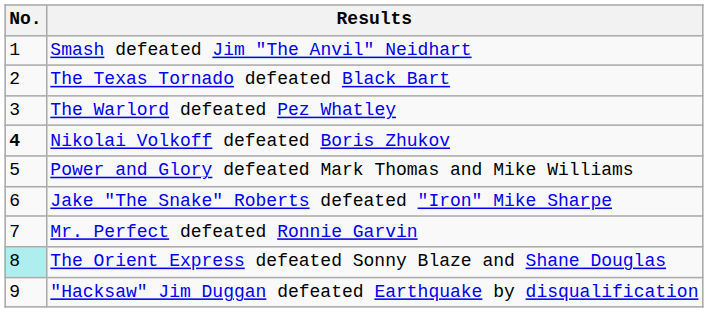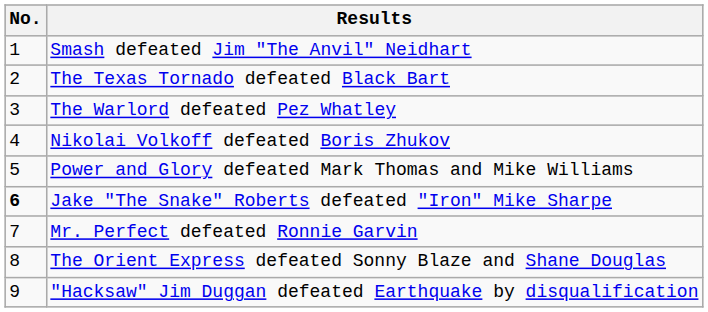(15, 141) bold -> (15, 141) normal
(15, 202) normal -> (15, 202) bold
(15, 262) paleturquoise background -> (15, 262) no background
